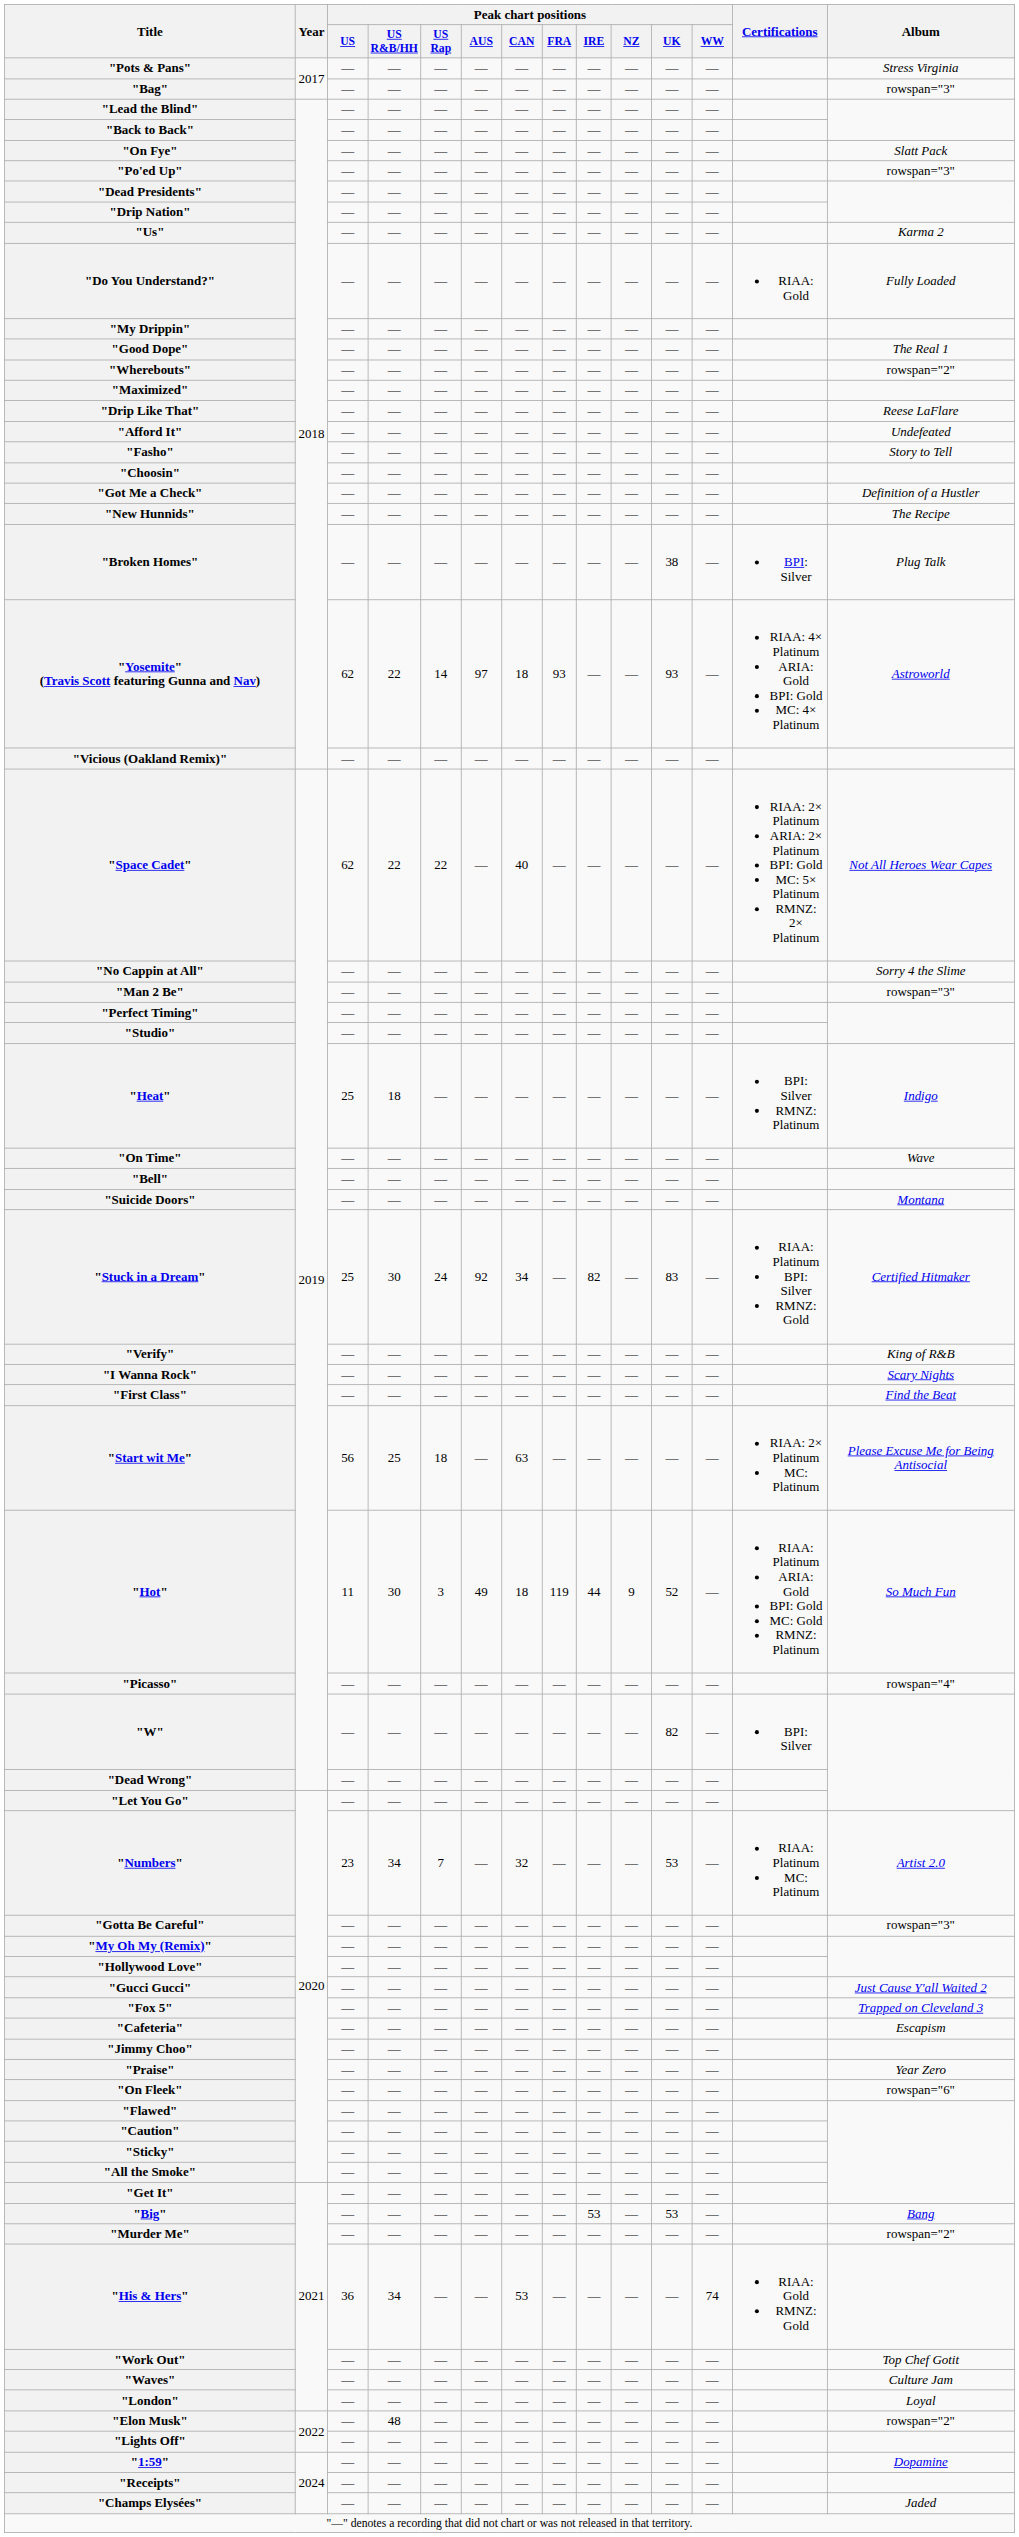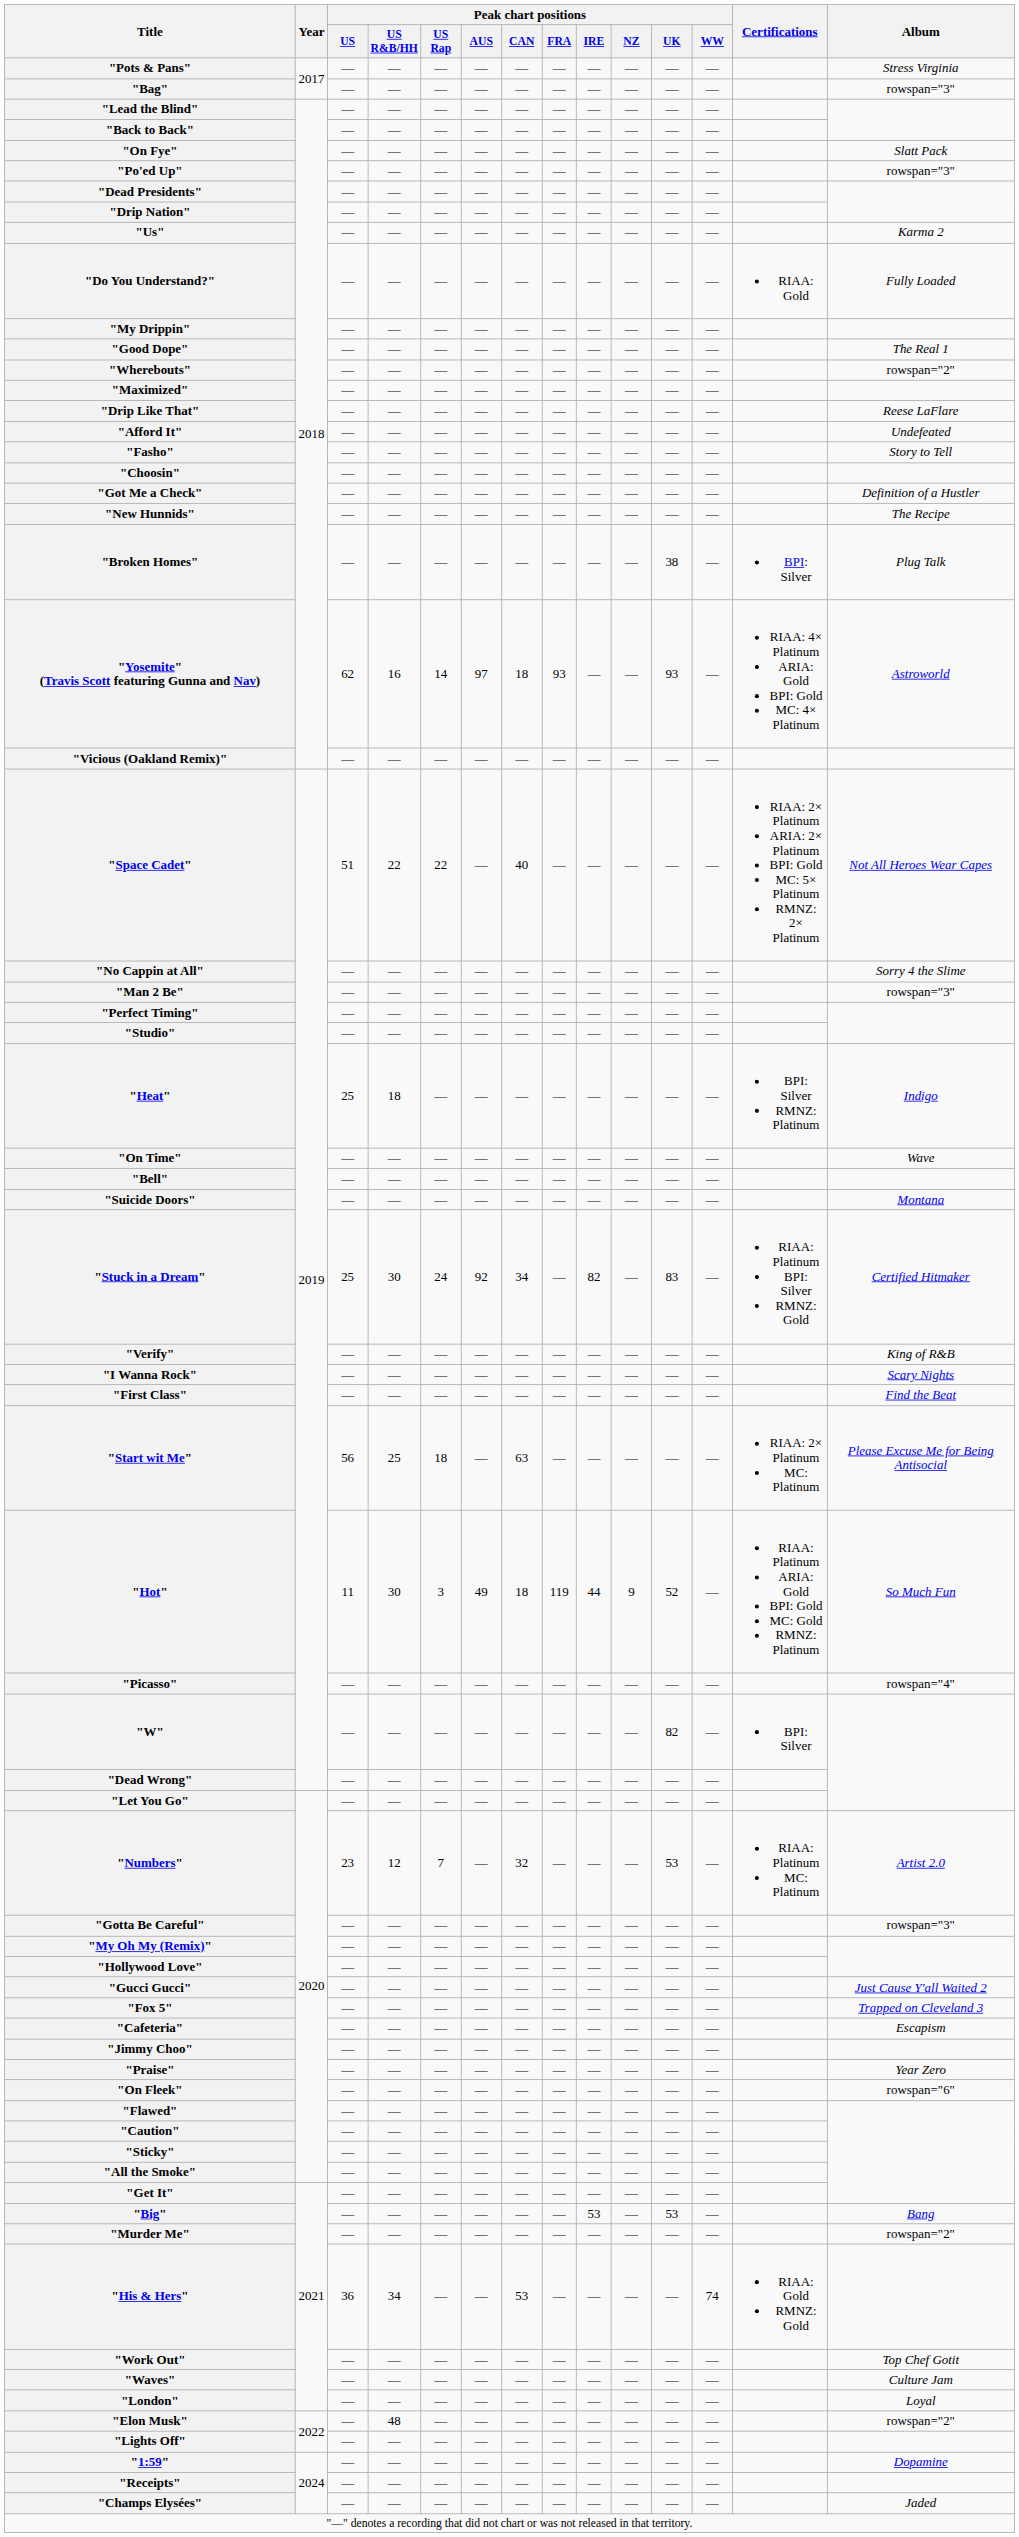(394, 674) 22 -> (394, 674) 16
(348, 865) 62 -> (348, 865) 51
(394, 1863) 34 -> (394, 1863) 12
